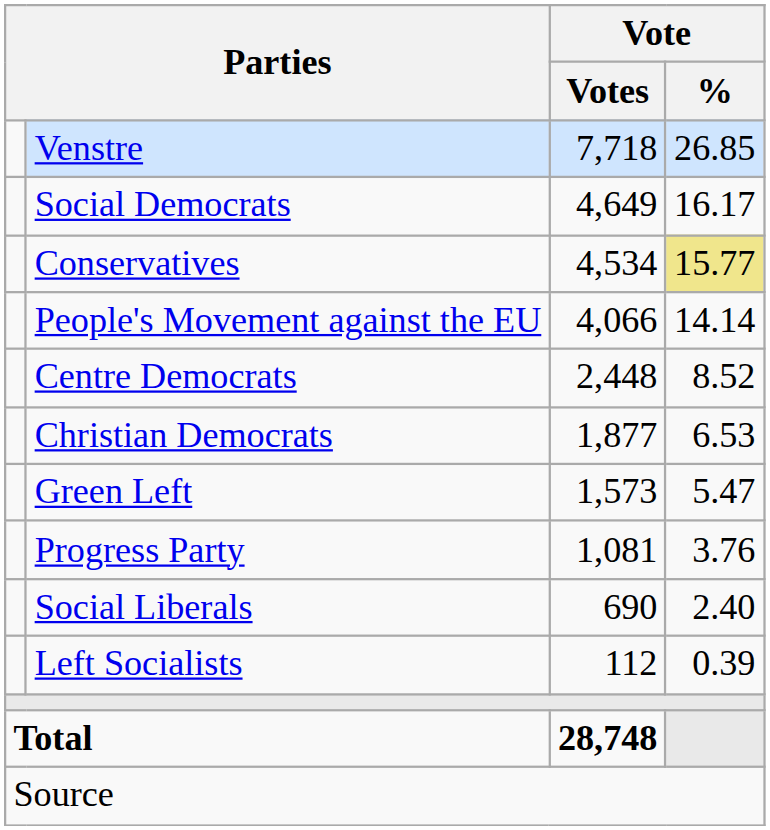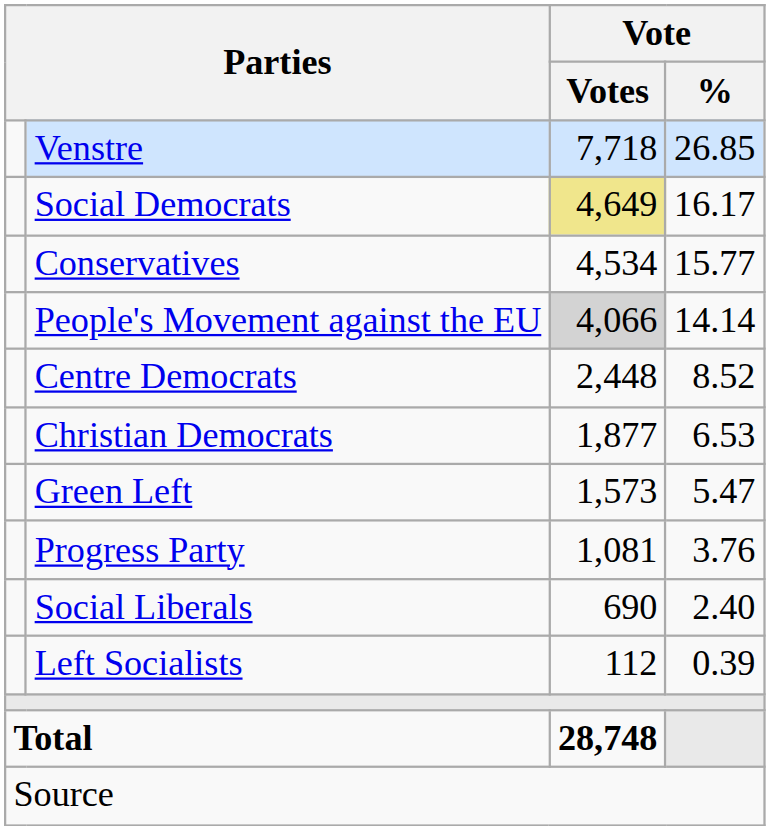(617, 205) no background -> (617, 205) khaki background
(715, 262) khaki background -> (715, 262) no background
(617, 319) no background -> (617, 319) lightgrey background
